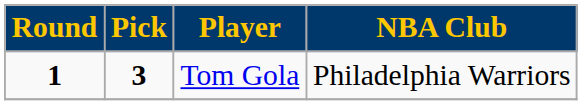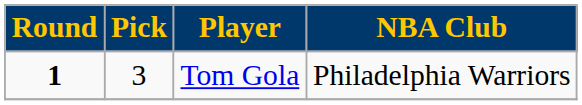(139, 74) bold -> (139, 74) normal
